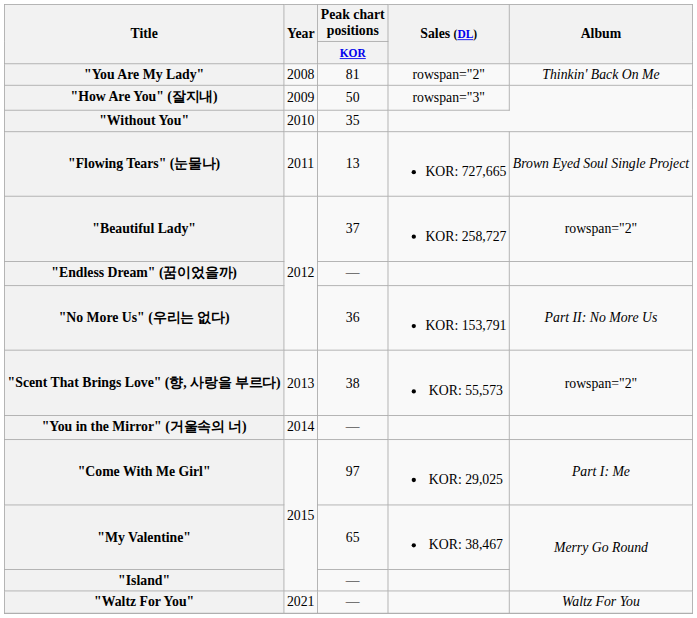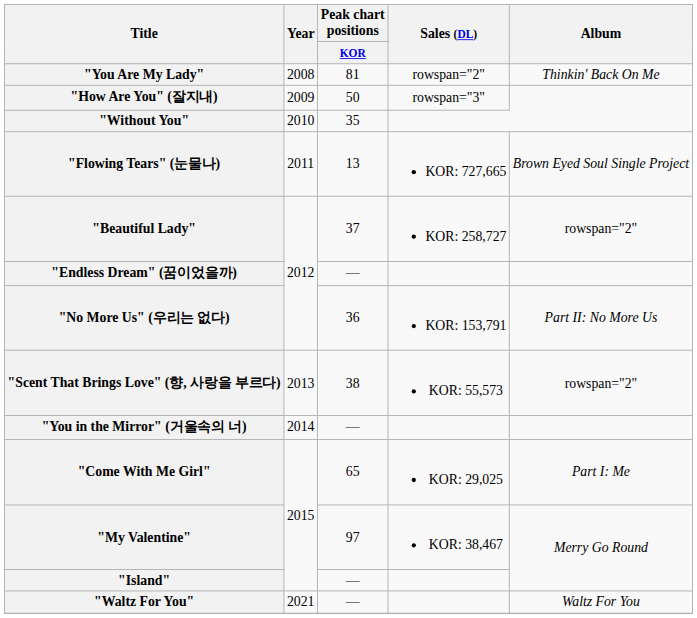(353, 472) 97 -> (353, 472) 65
(353, 537) 65 -> (353, 537) 97
